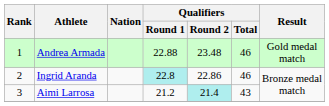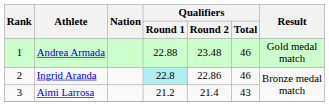(209, 93) paleturquoise background -> (209, 93) no background
